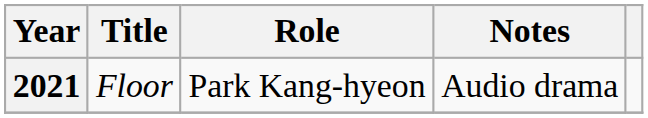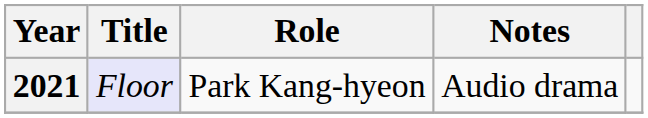(134, 84) no background -> (134, 84) lavender background
